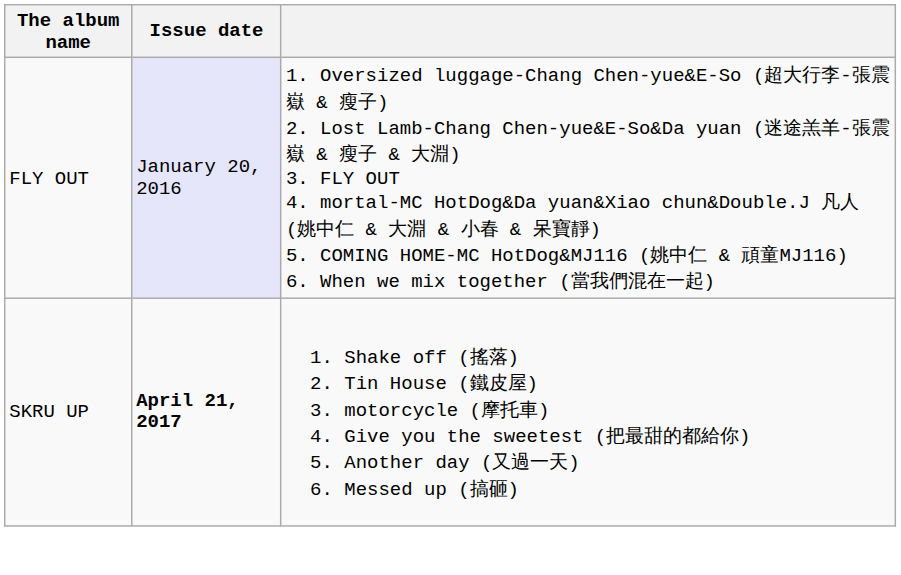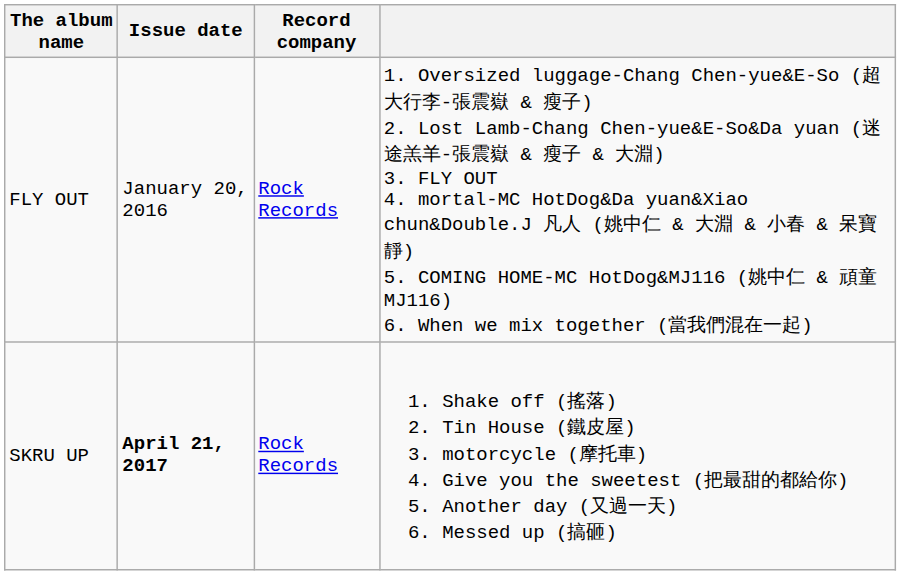+ column: (316, 31)
(199, 178) lavender background -> (185, 200) no background
